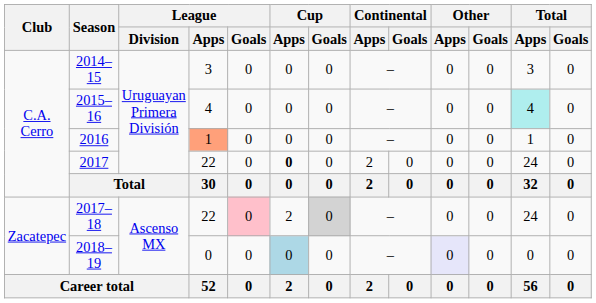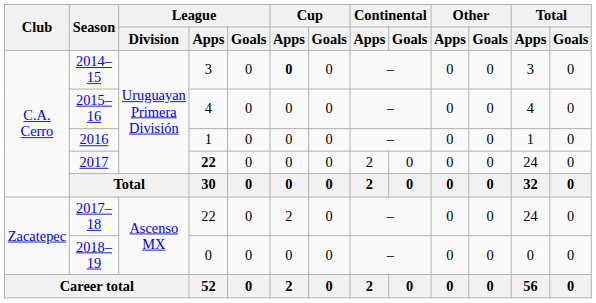(289, 69) normal -> (289, 69) bold
(530, 108) paleturquoise background -> (530, 108) no background
(208, 139) lightsalmon background -> (208, 139) no background
(208, 162) normal -> (208, 162) bold
(289, 162) bold -> (289, 162) normal
(249, 216) pink background -> (249, 216) no background
(329, 216) lightgrey background -> (329, 216) no background
(289, 255) lightblue background -> (289, 255) no background
(450, 255) lavender background -> (450, 255) no background
